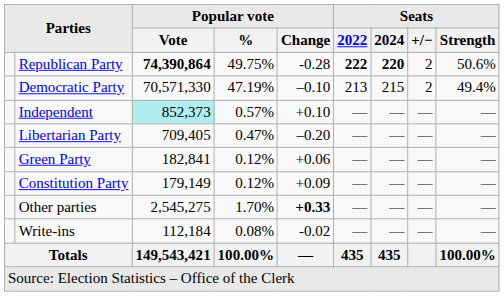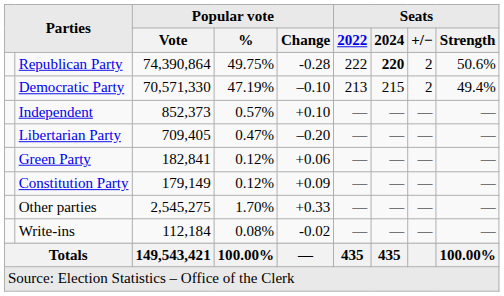(177, 64) bold -> (177, 64) normal
(356, 64) bold -> (356, 64) normal
(186, 111) paleturquoise background -> (186, 111) no background
(313, 207) bold -> (313, 207) normal
